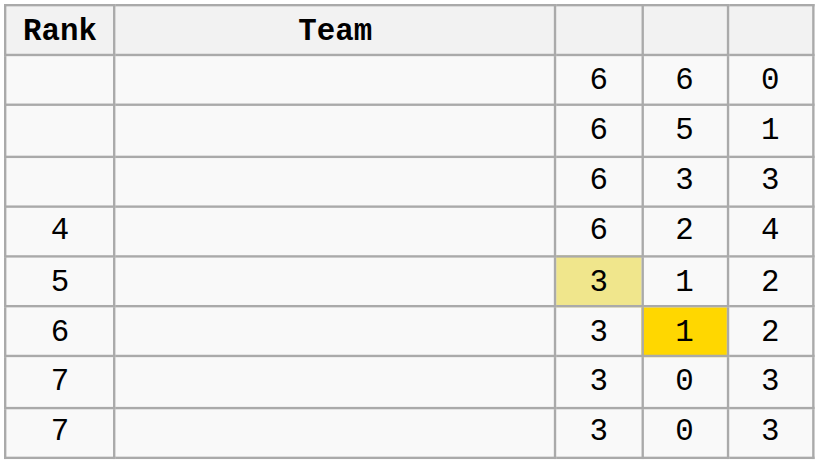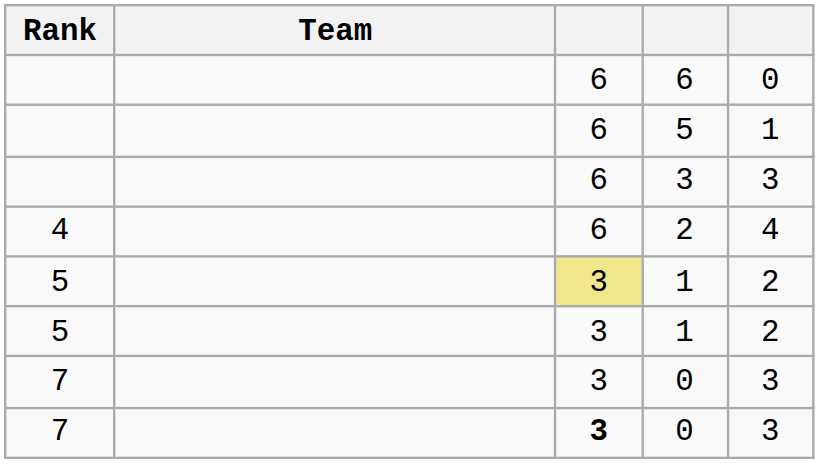(60, 332) 6 -> (60, 332) 5
(685, 332) gold background -> (685, 332) no background
(599, 432) normal -> (599, 432) bold
